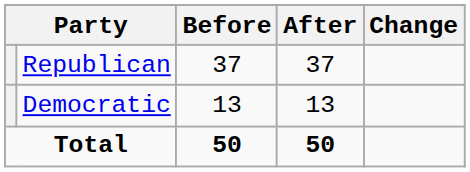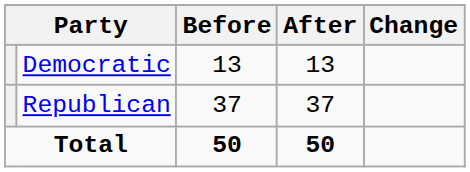rows swapped: (97, 65) <-> (97, 106)
